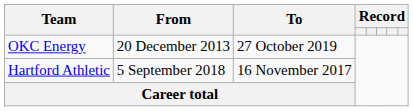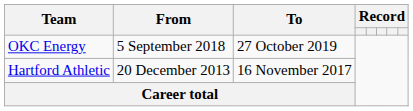(173, 46) 20 December 2013 -> (171, 46) 5 September 2018
(171, 70) 5 September 2018 -> (173, 70) 20 December 2013
